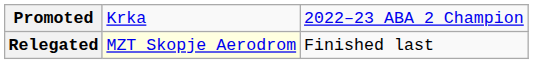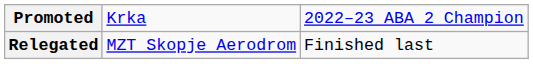(201, 45) lightyellow background -> (201, 45) no background
